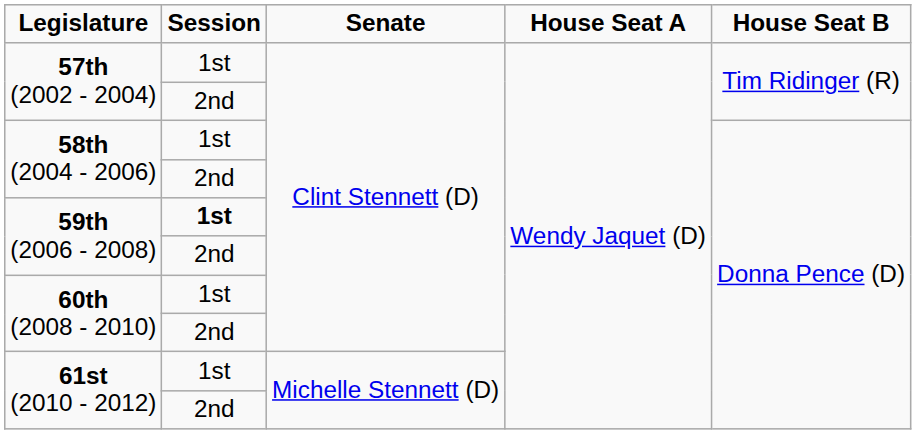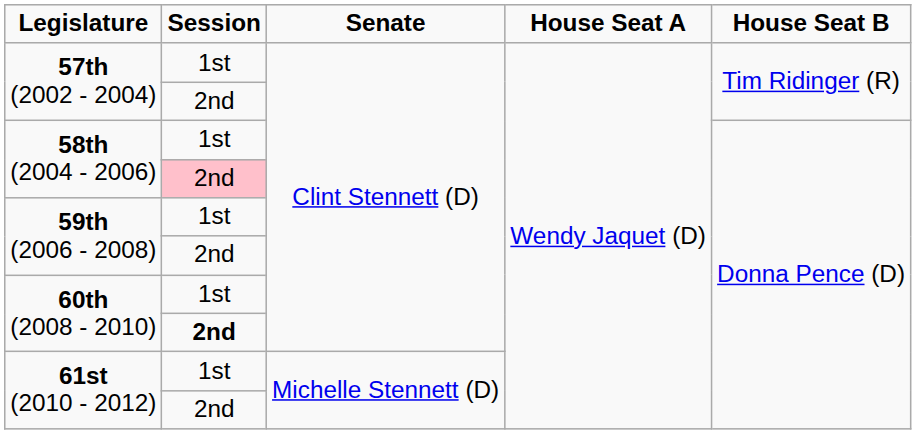(214, 178) no background -> (214, 178) pink background
(214, 216) bold -> (214, 216) normal
(214, 332) normal -> (214, 332) bold
